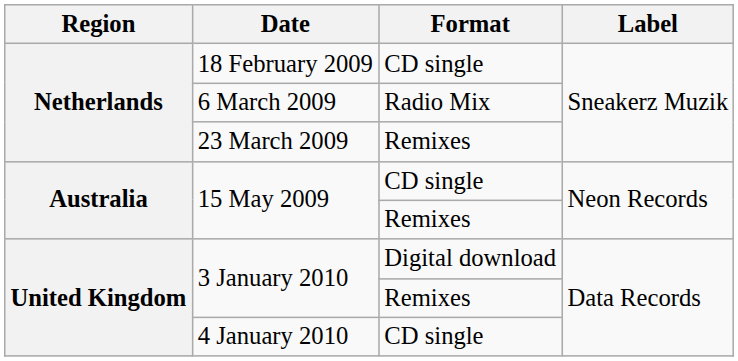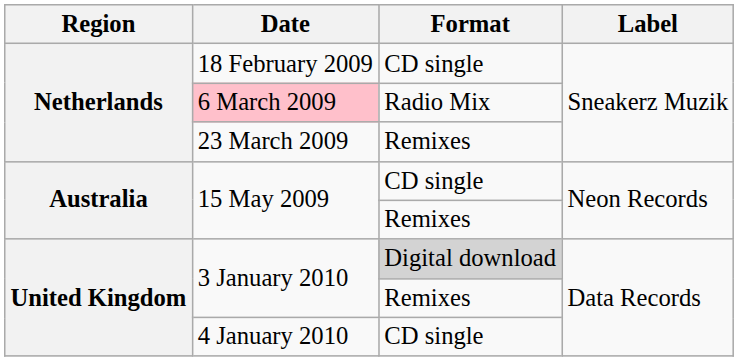(267, 102) no background -> (267, 102) pink background
(470, 258) no background -> (470, 258) lightgrey background
